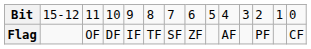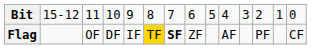(154, 34) no background -> (154, 34) gold background
(175, 34) normal -> (175, 34) bold
